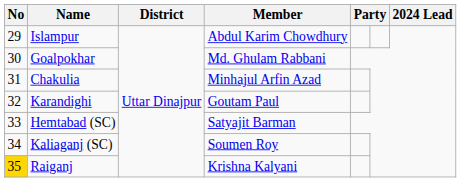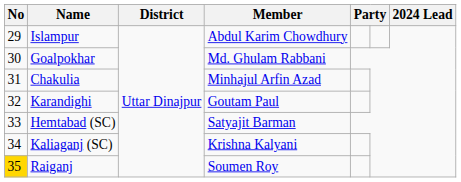(243, 144) Soumen Roy -> (252, 144) Krishna Kalyani
(252, 166) Krishna Kalyani -> (243, 166) Soumen Roy
